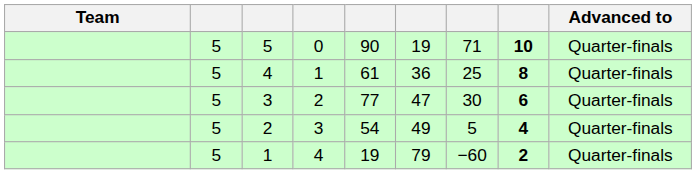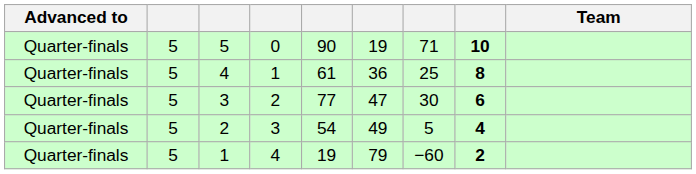columns swapped: (98, 18) <-> (620, 18)
